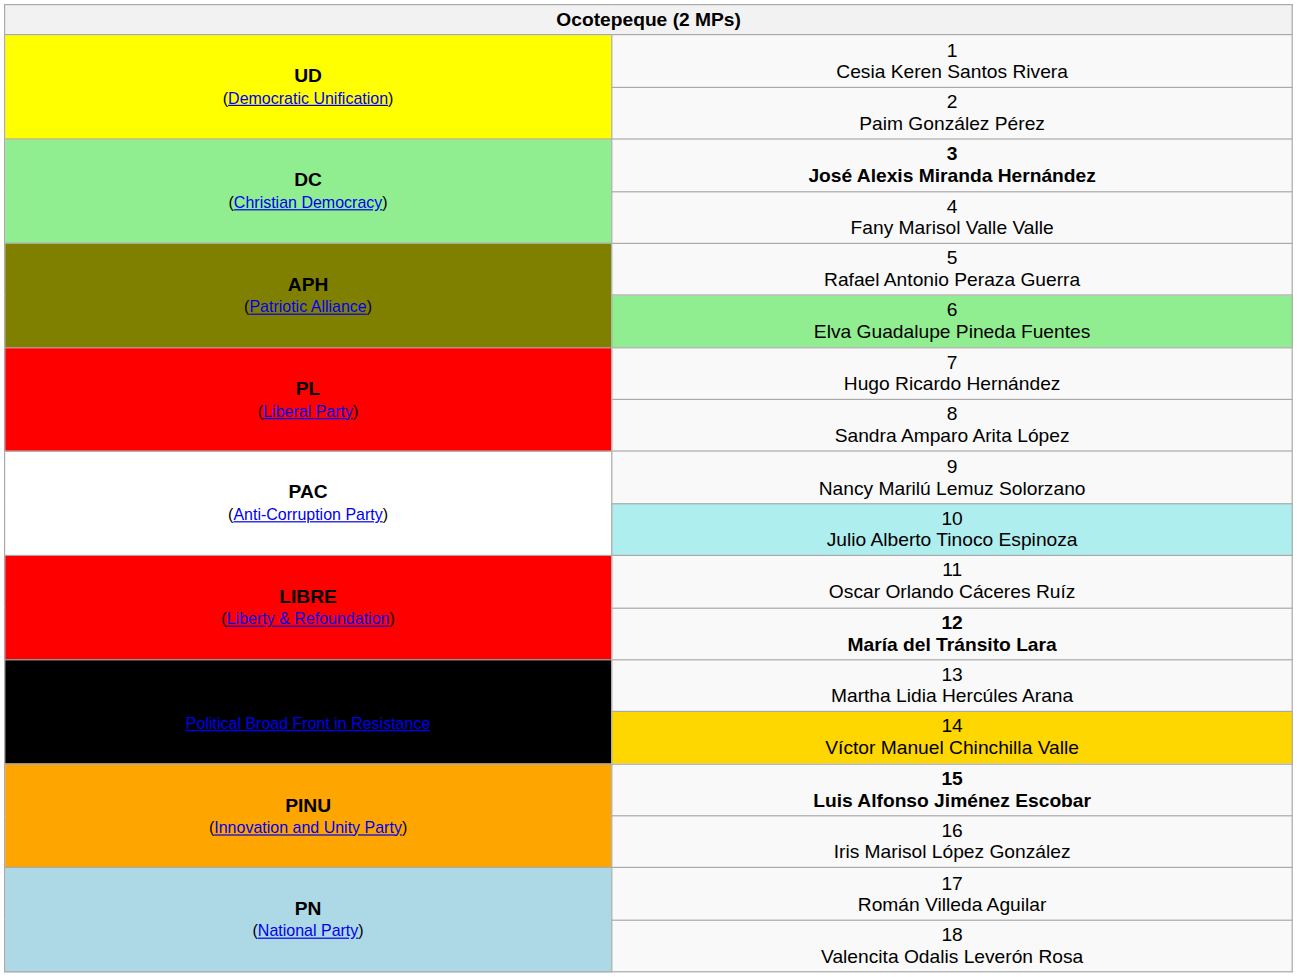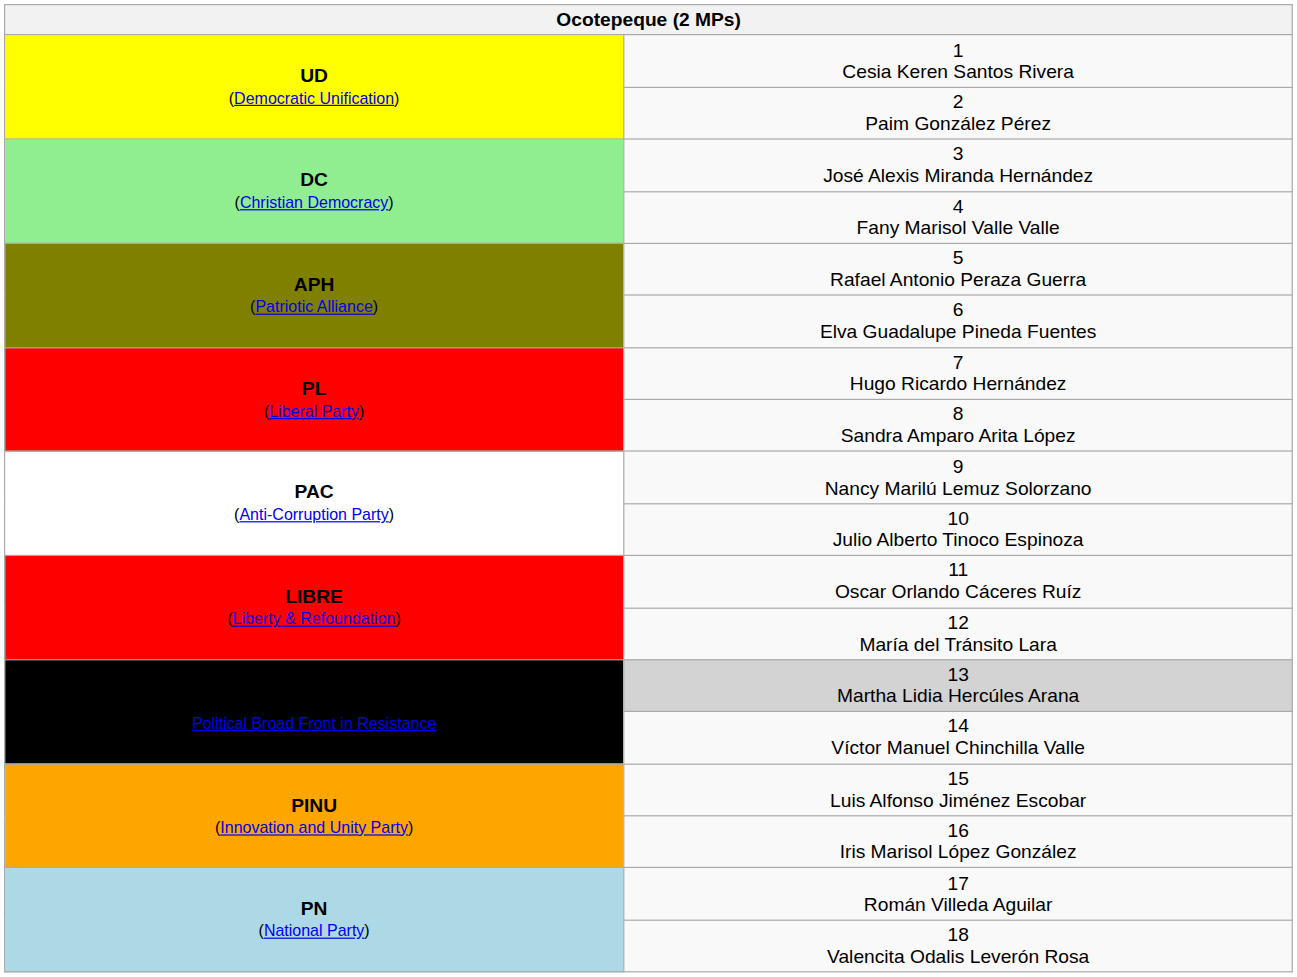(952, 165) bold -> (958, 165) normal
(952, 321) lightgreen background -> (958, 321) no background
(952, 529) paleturquoise background -> (958, 529) no background
(952, 633) bold -> (958, 633) normal
(952, 685) no background -> (958, 685) lightgrey background
(952, 737) gold background -> (958, 737) no background
(952, 789) bold -> (958, 789) normal
